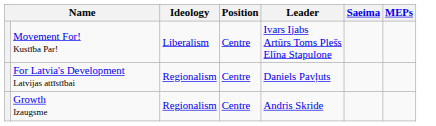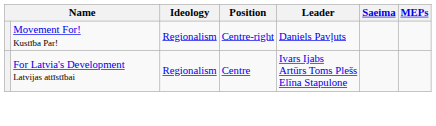(186, 42) Liberalism -> (190, 36) Regionalism
(236, 42) Centre -> (248, 36) Centre-right
(303, 42) Ivars Ijabs Artūrs Toms Plešs Elīna Stapulone -> (312, 36) Daniels Pavļuts
(297, 77) Daniels Pavļuts -> (318, 71) Ivars Ijabs Artūrs Toms Plešs Elīna Stapulone
- row: (30, 106)
